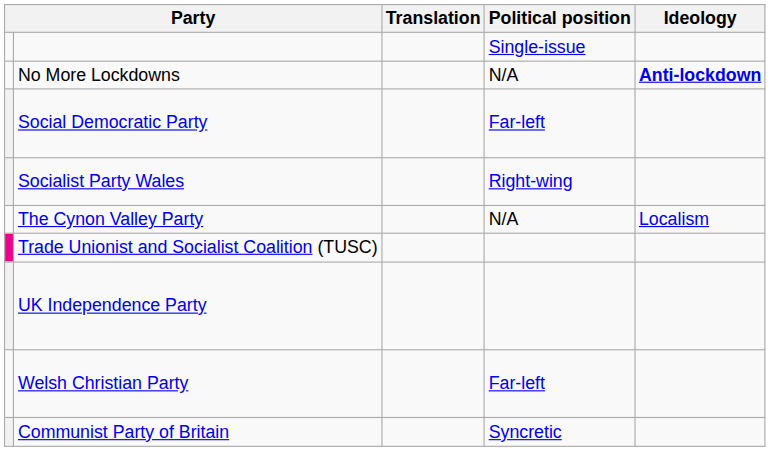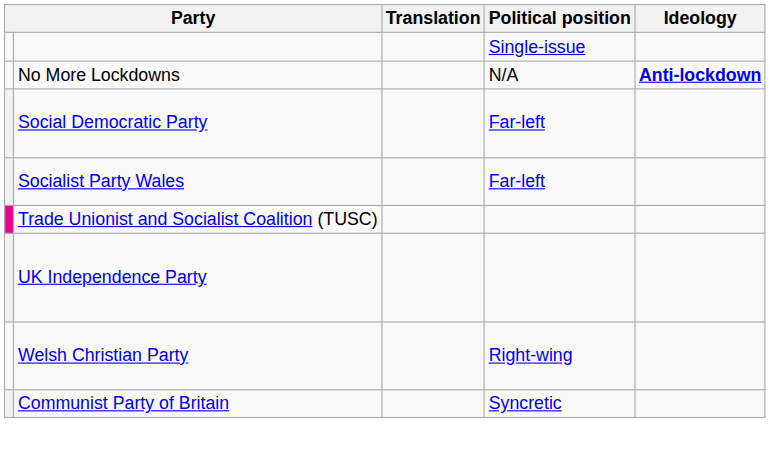(531, 181) Right-wing -> (517, 181) Far-left
- row: (111, 219)
(517, 383) Far-left -> (531, 355) Right-wing
